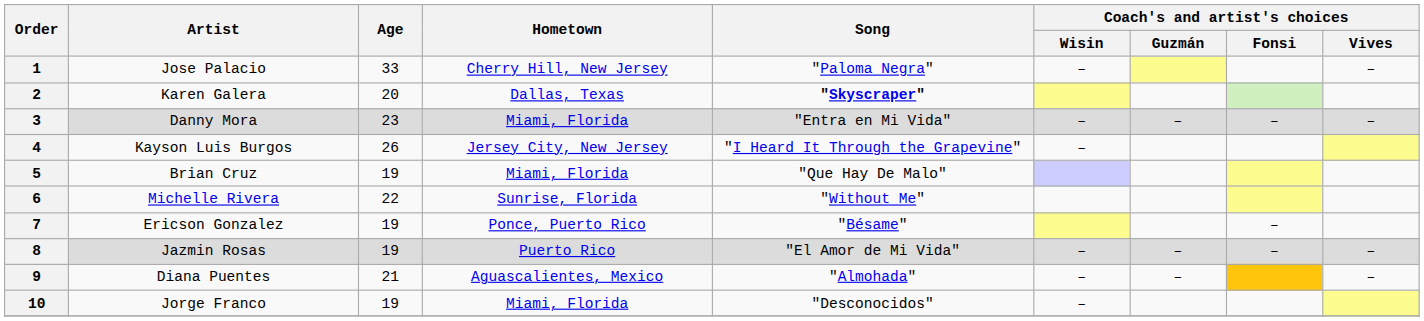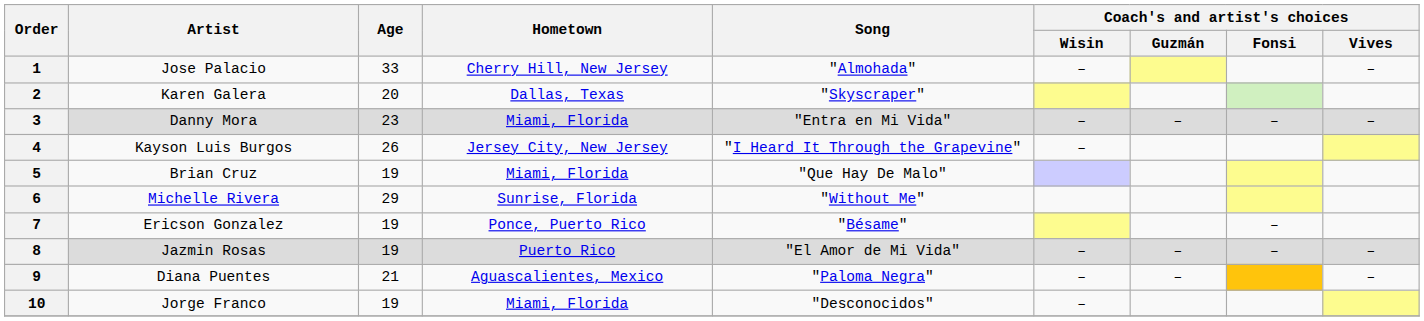(873, 69) "Paloma Negra" -> (873, 69) "Almohada"
(873, 95) bold -> (873, 95) normal
(390, 199) 22 -> (390, 199) 29
(873, 277) "Almohada" -> (873, 277) "Paloma Negra"
